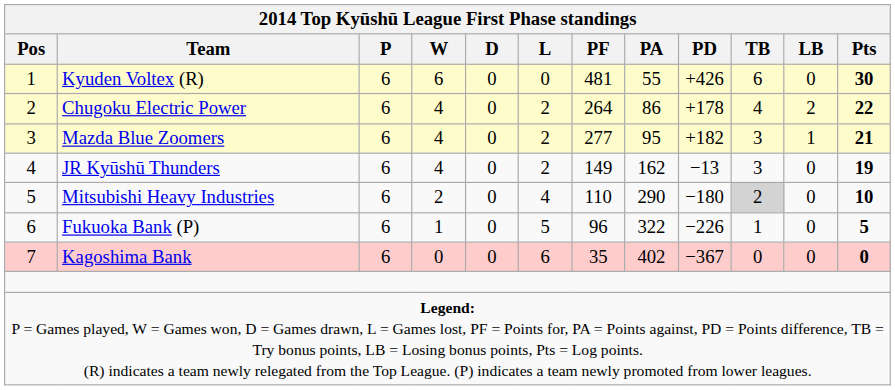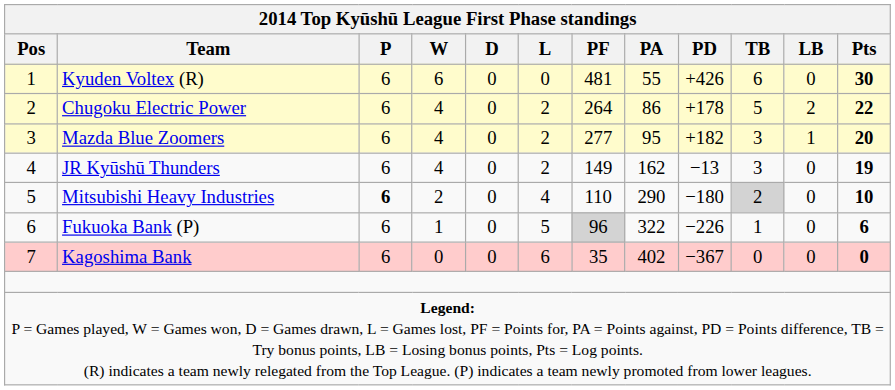(758, 108) 4 -> (758, 108) 5
(864, 138) 21 -> (864, 138) 20
(386, 197) normal -> (386, 197) bold
(598, 227) no background -> (598, 227) lightgrey background
(864, 227) 5 -> (864, 227) 6
